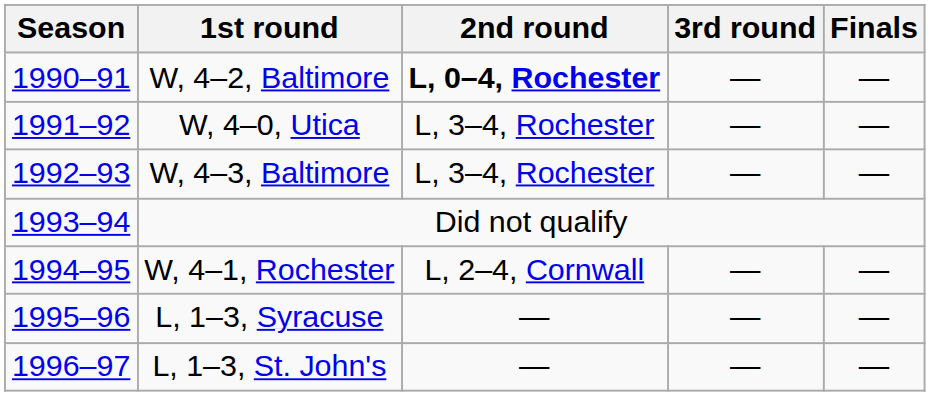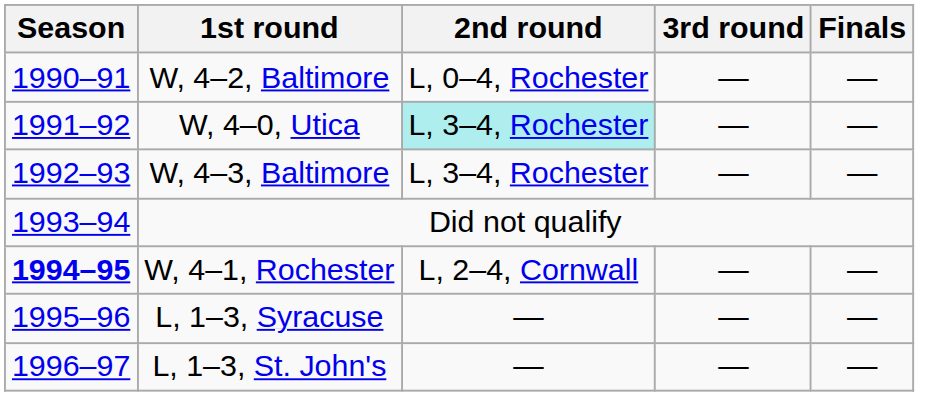(534, 76) bold -> (528, 76) normal
(534, 125) no background -> (528, 125) paleturquoise background
(71, 269) normal -> (71, 269) bold
